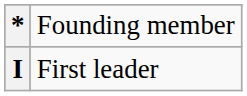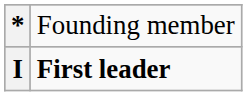(98, 68) normal -> (104, 68) bold
